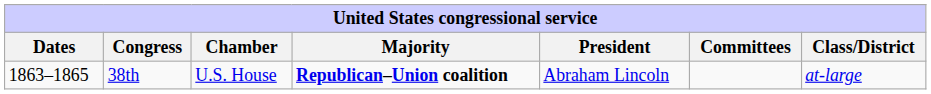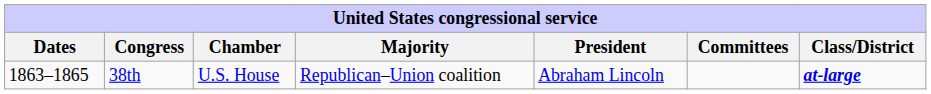(402, 74) bold -> (400, 74) normal
(834, 74) normal -> (832, 74) bold
